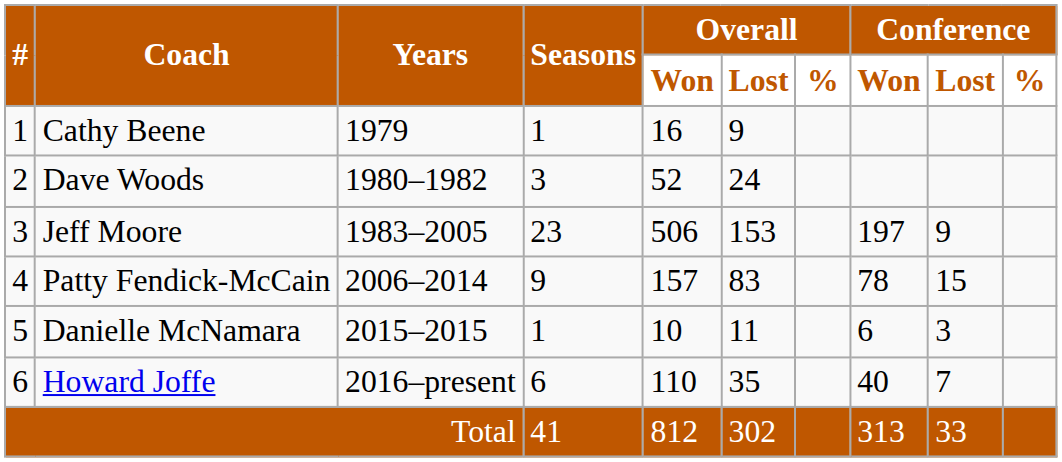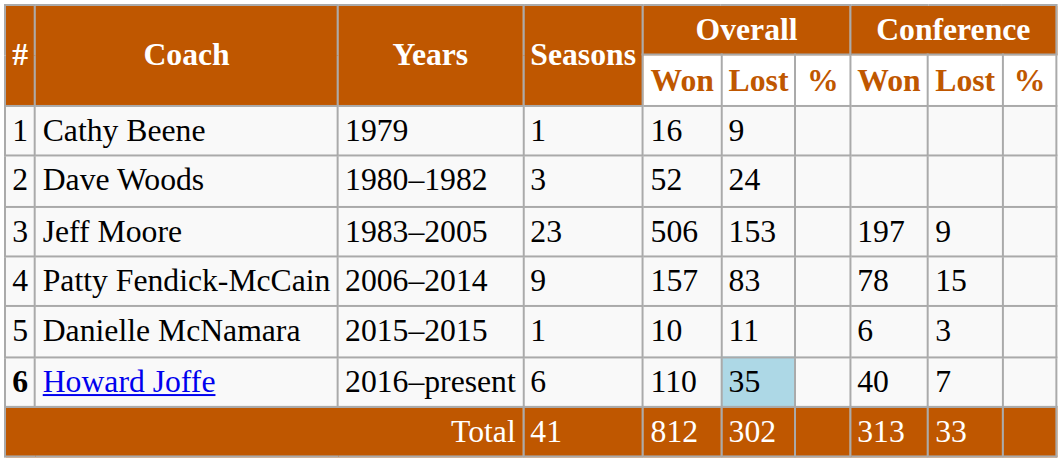(20, 381) normal -> (20, 381) bold
(744, 381) no background -> (744, 381) lightblue background
